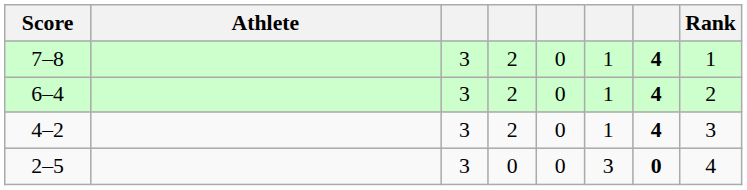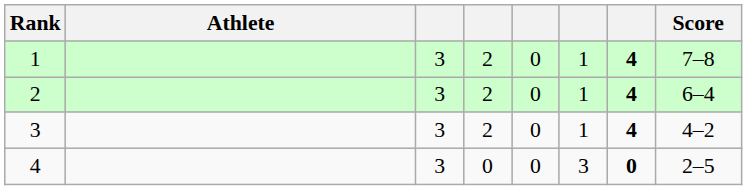columns swapped: (711, 22) <-> (48, 22)
